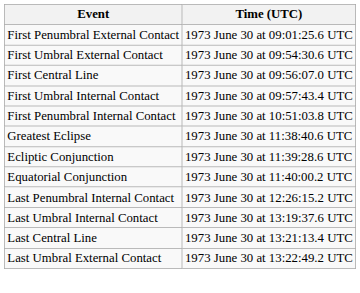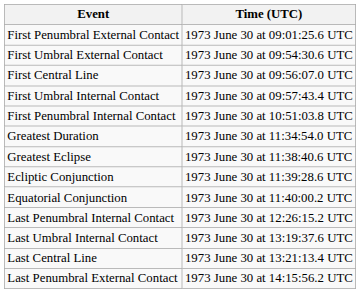+ row: (53, 136)
- row: (84, 258)
+ row: (92, 278)
